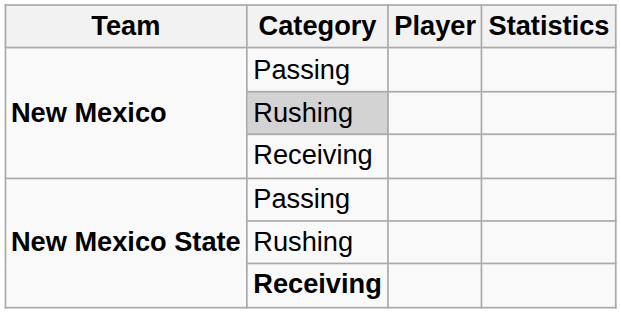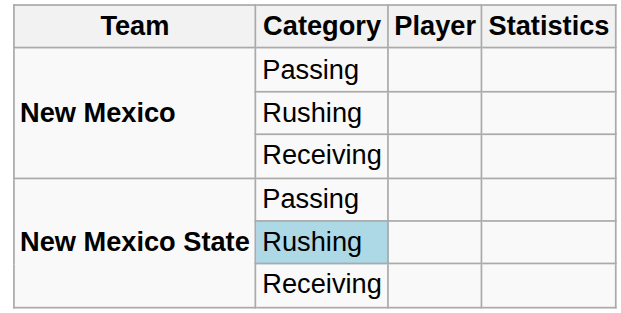(303, 112) lightgrey background -> (312, 112) no background
(303, 241) no background -> (312, 241) lightblue background
(318, 285) bold -> (322, 285) normal
